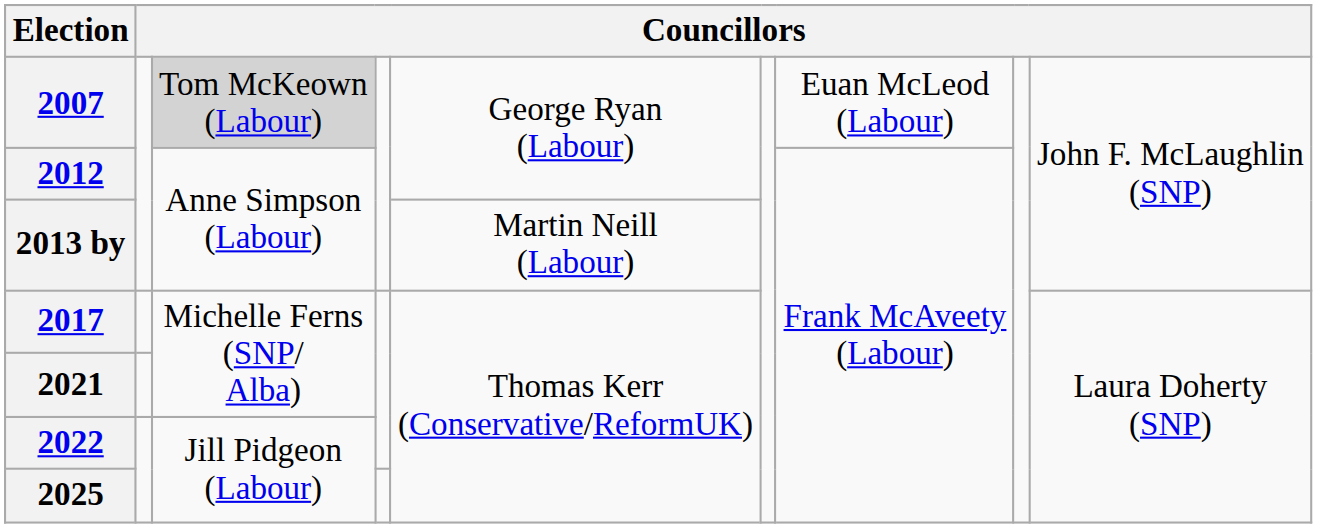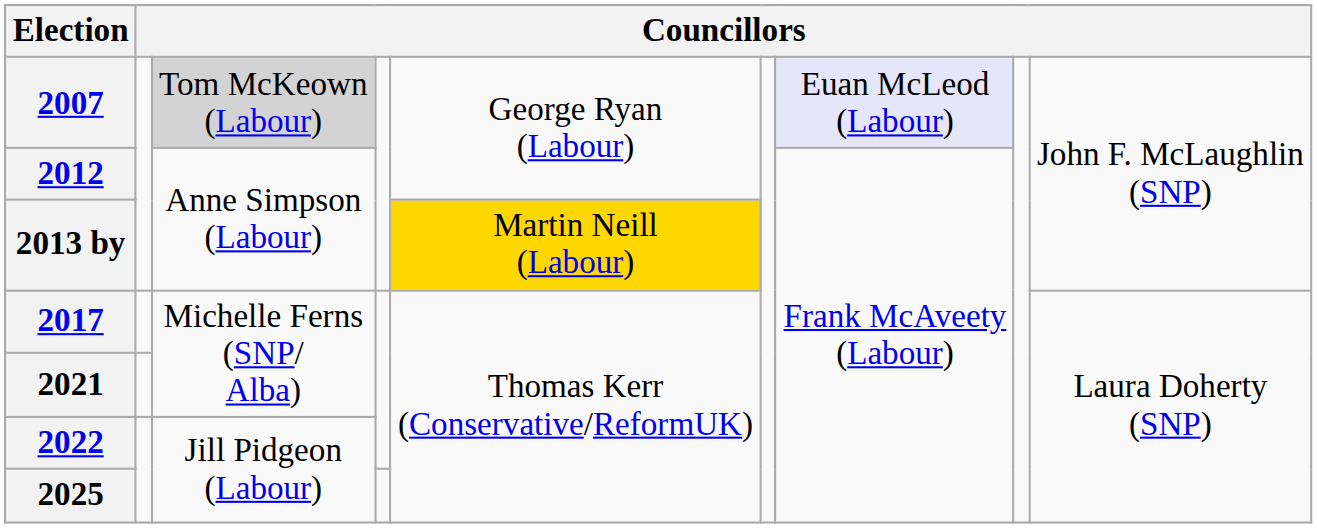(895, 101) no background -> (895, 101) lavender background
(575, 244) no background -> (575, 244) gold background
